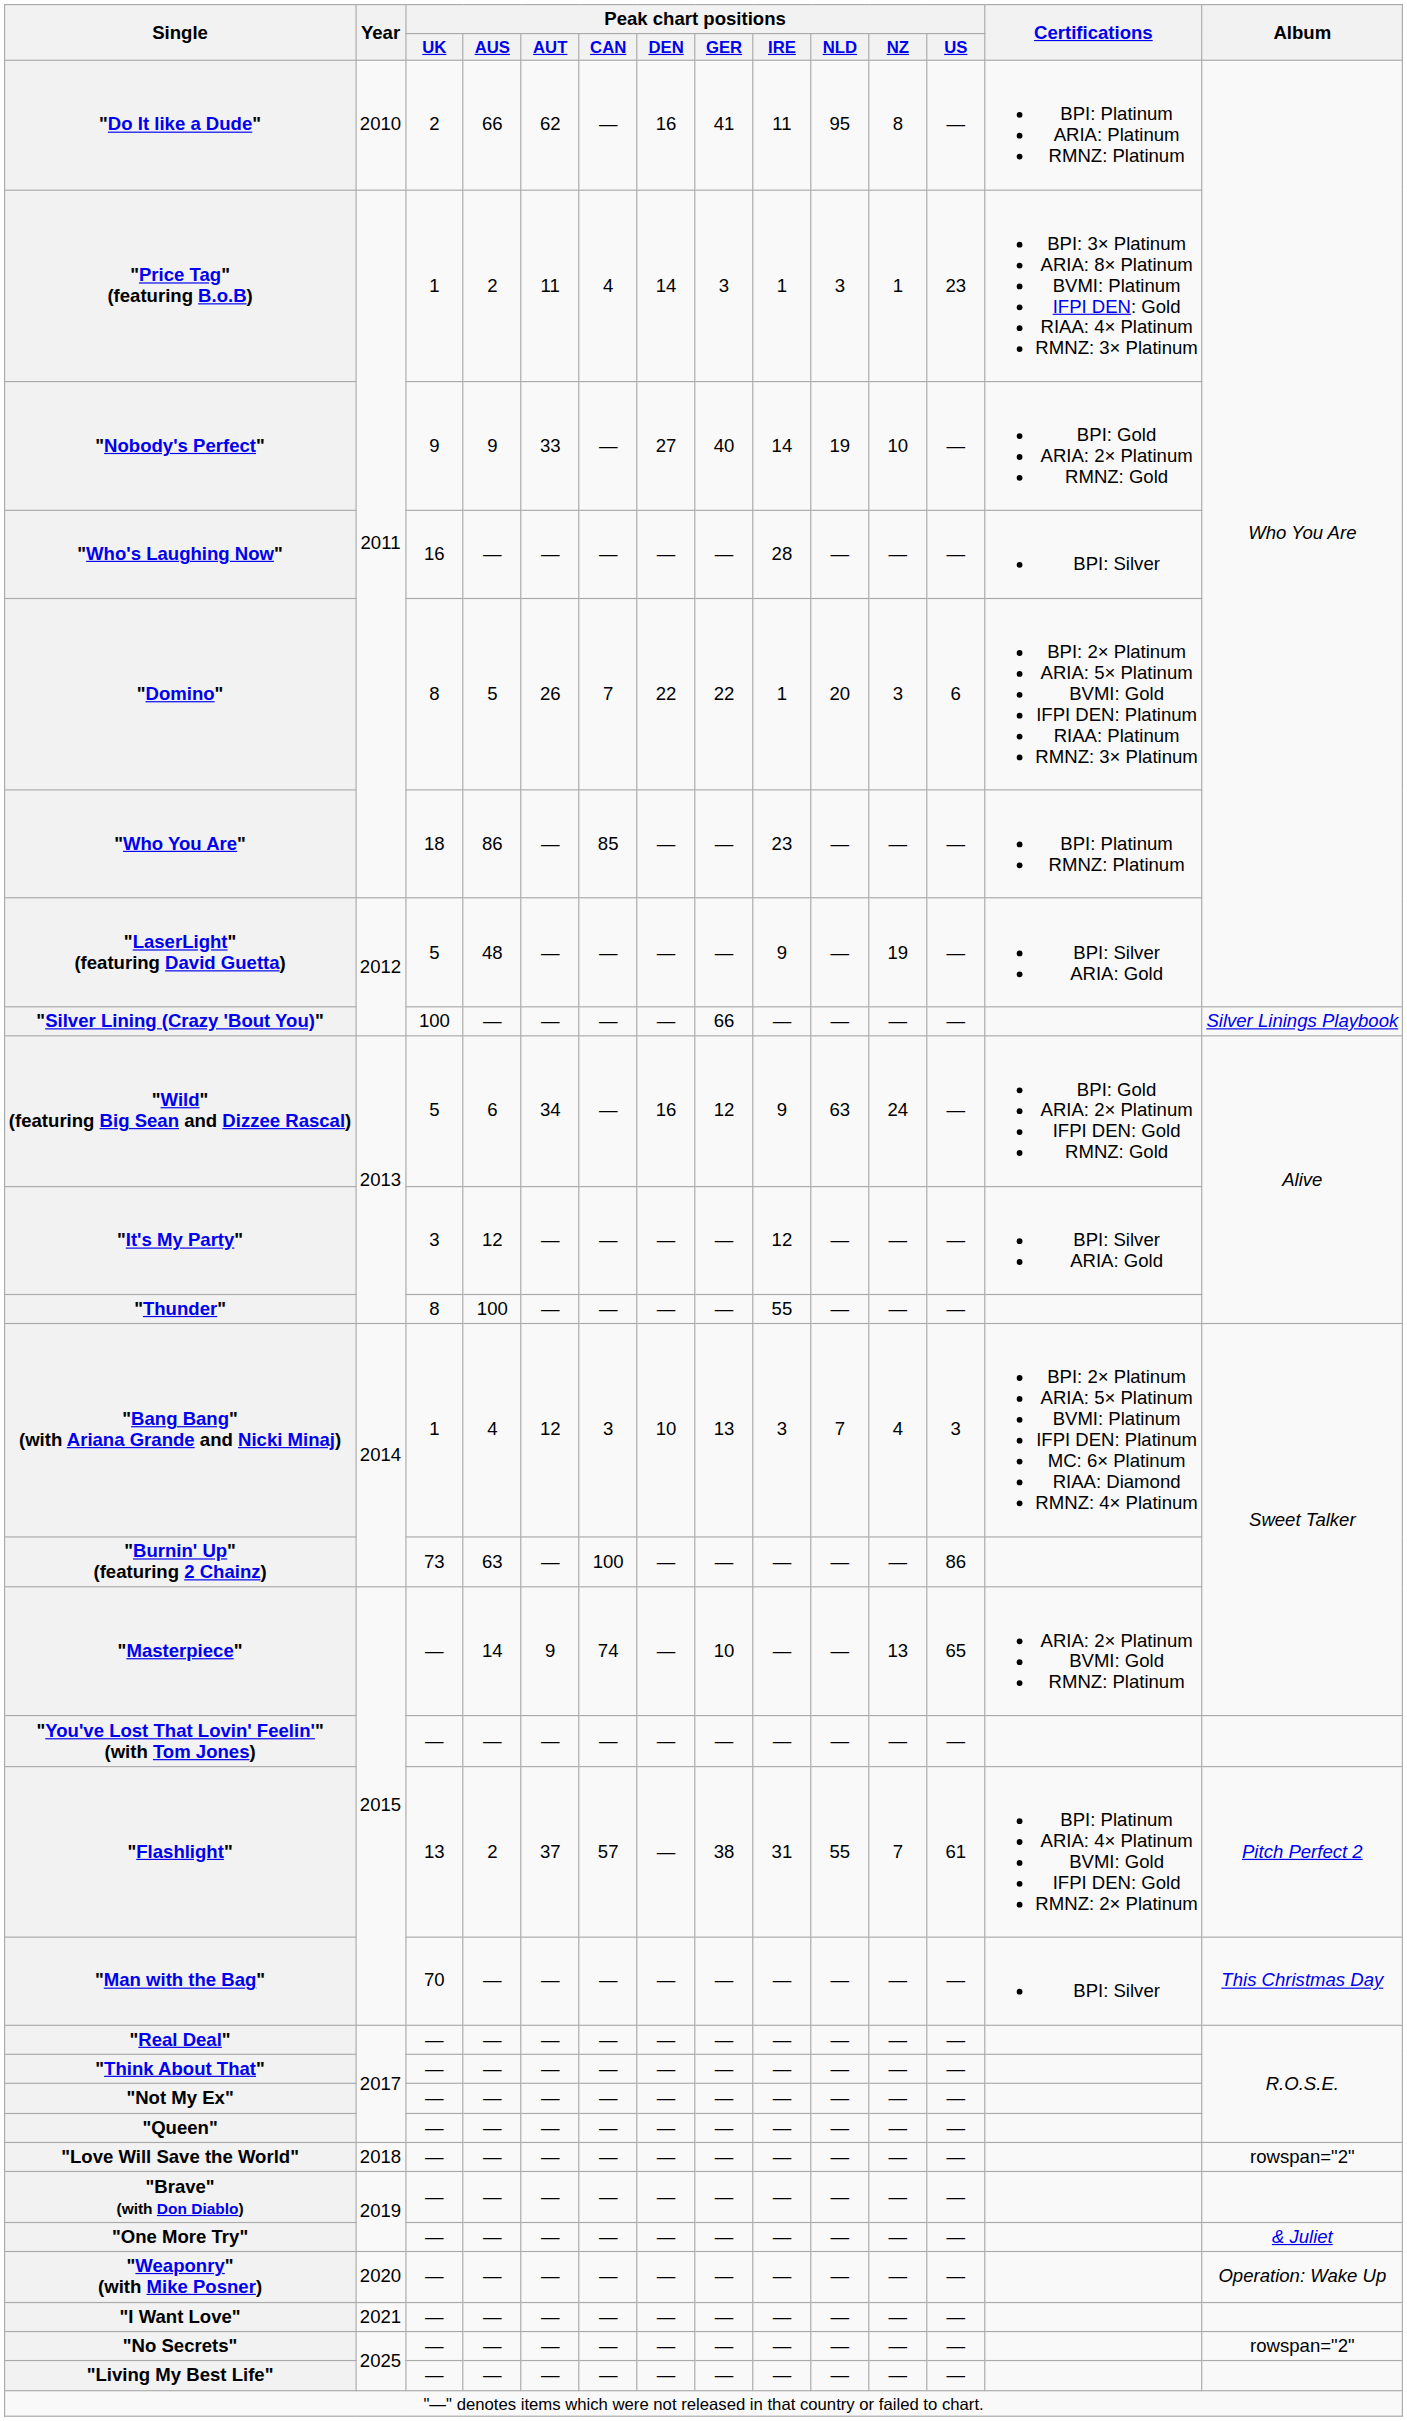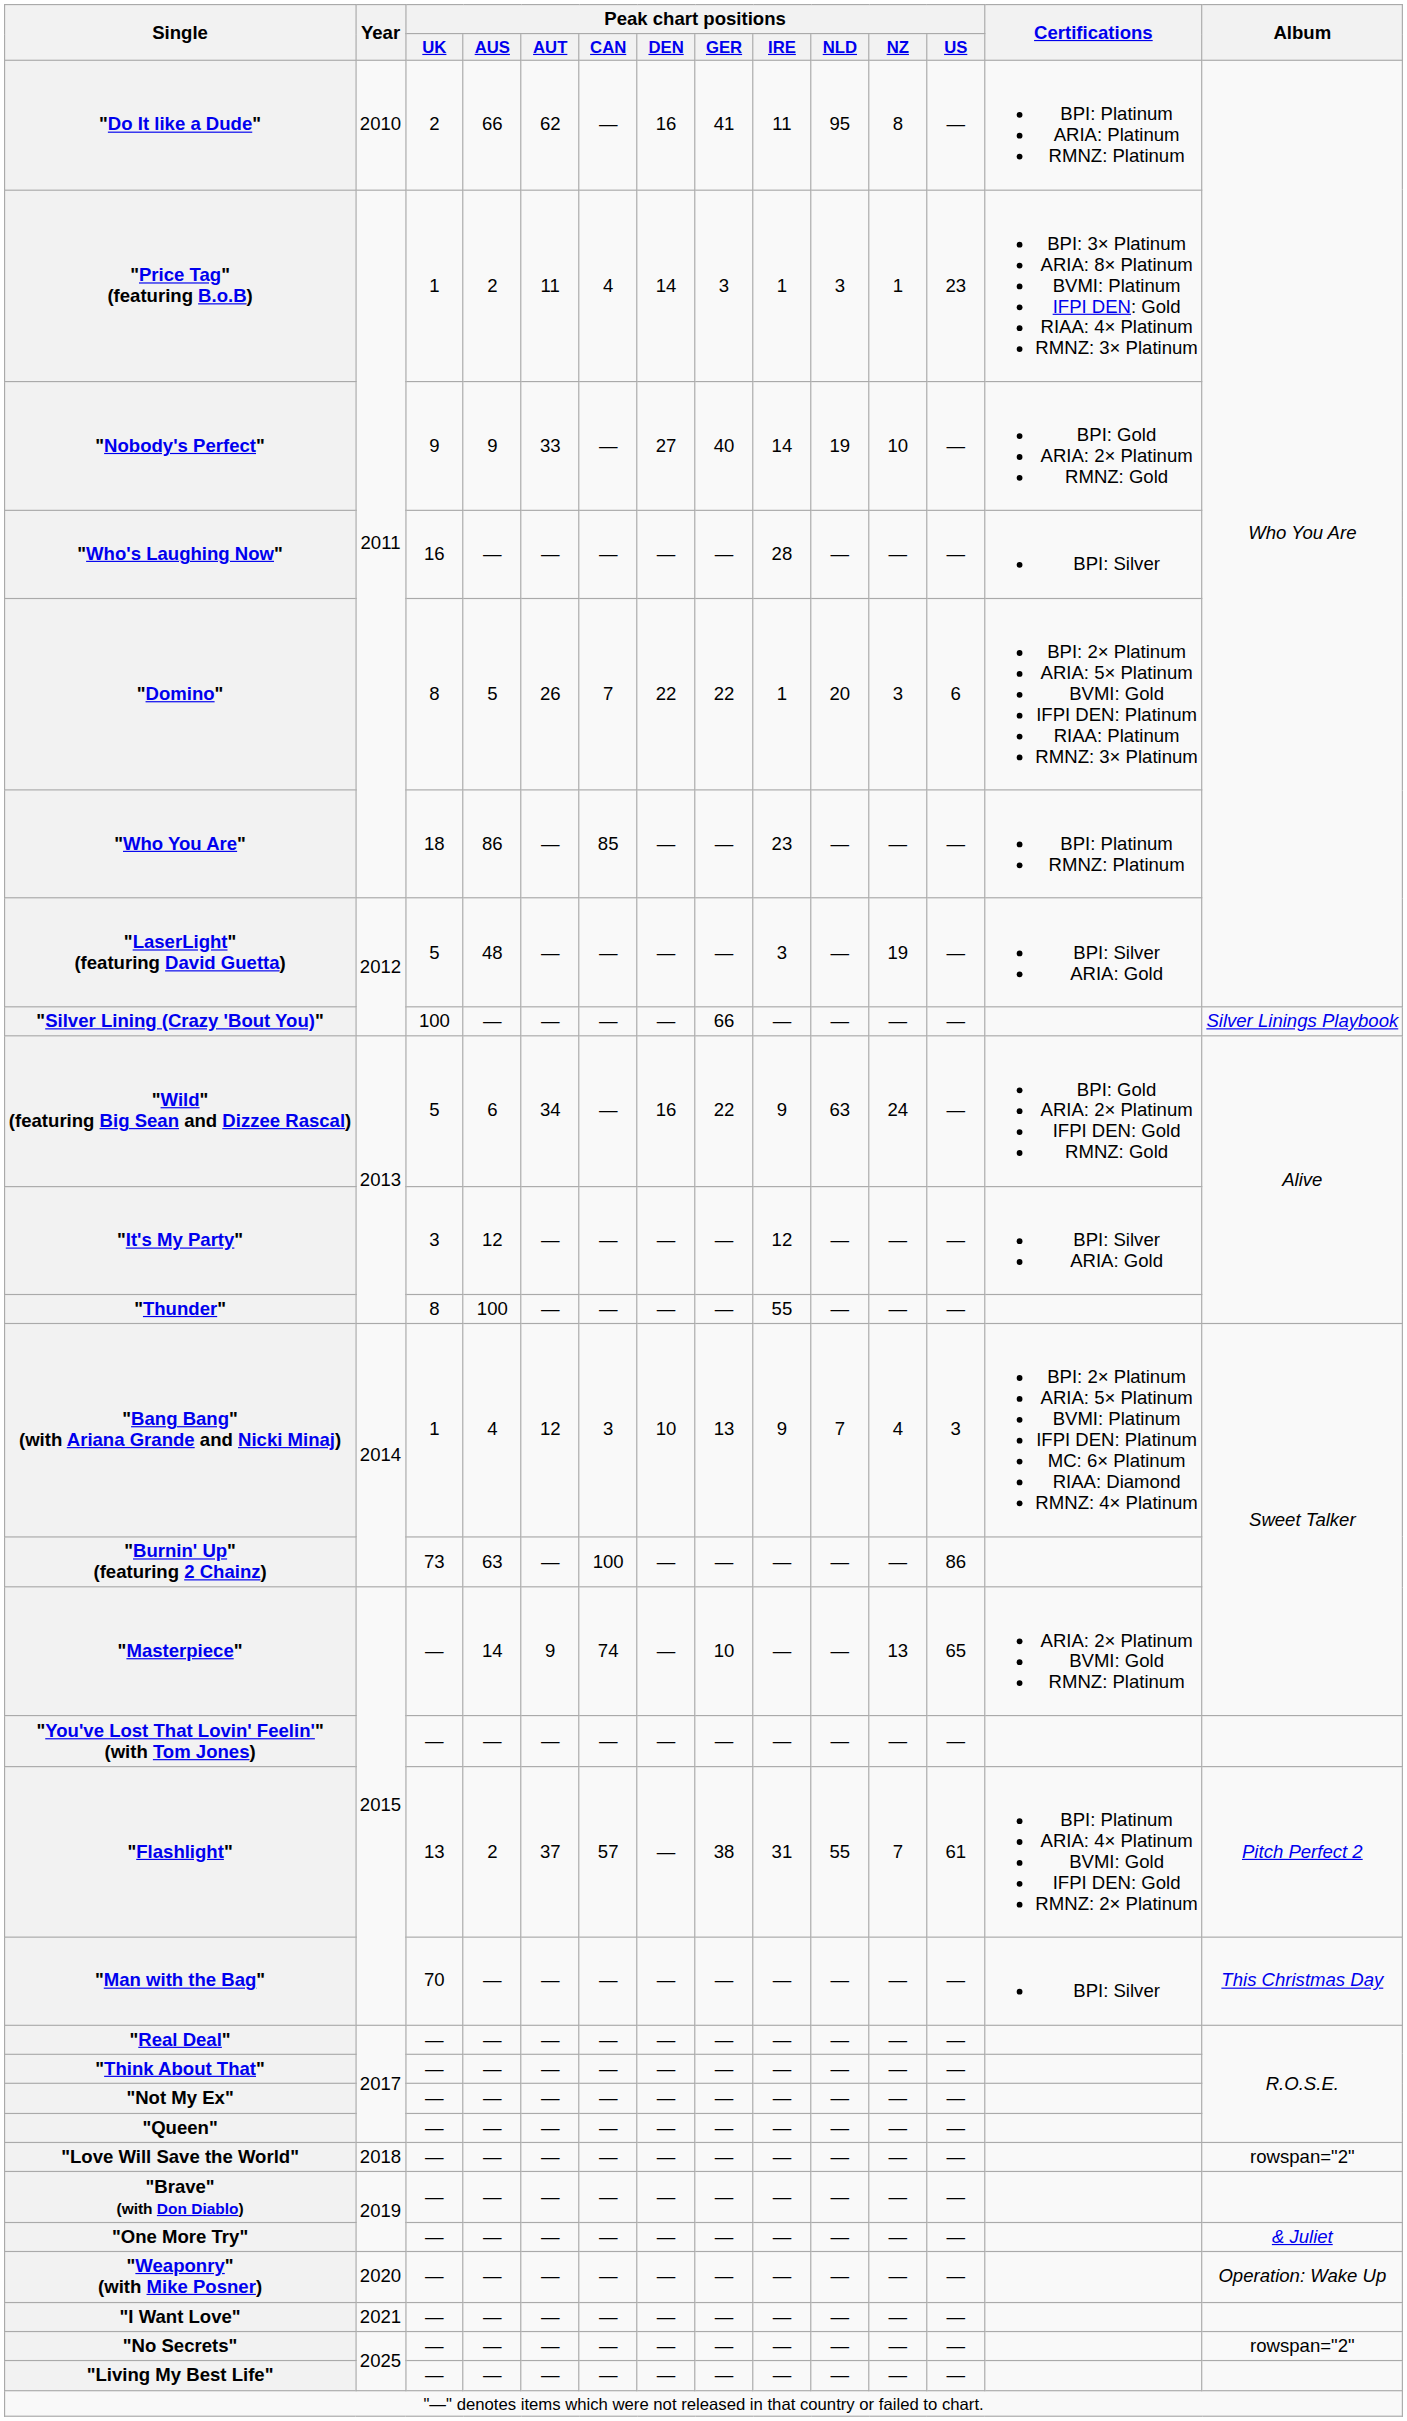(782, 952) 9 -> (782, 952) 3
(724, 1110) 12 -> (724, 1110) 22
(782, 1430) 3 -> (782, 1430) 9
